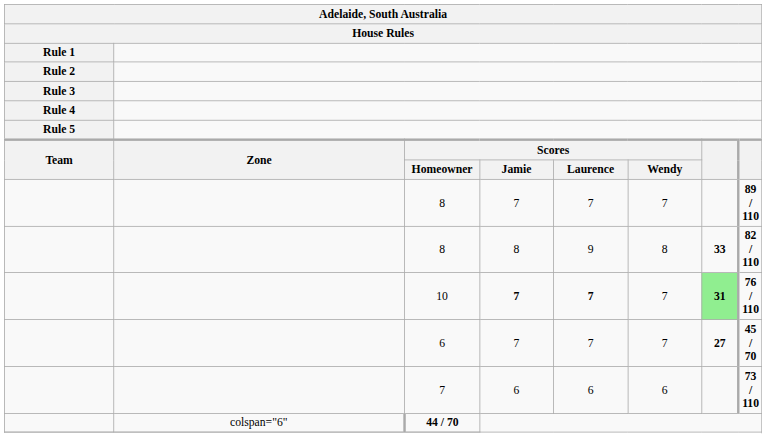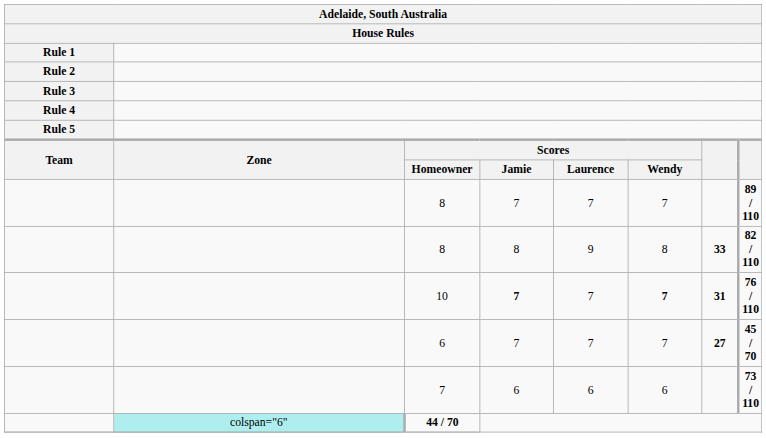(591, 296) bold -> (591, 296) normal
(665, 296) normal -> (665, 296) bold
(720, 296) lightgreen background -> (720, 296) no background
(259, 423) no background -> (259, 423) paleturquoise background
